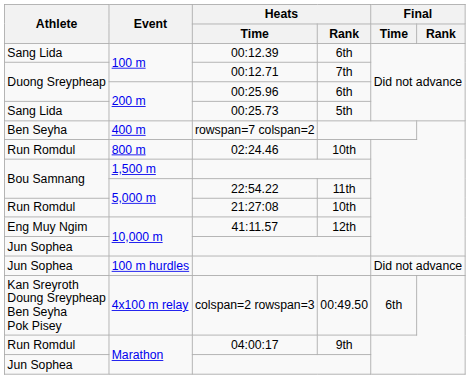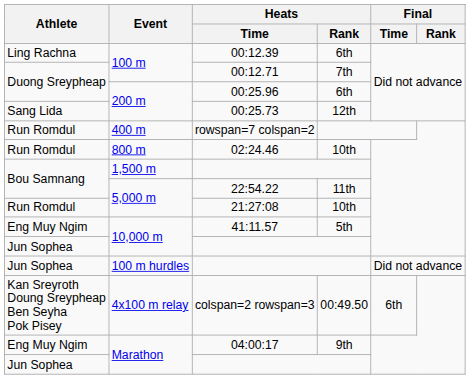(35, 53) Sang Lida -> (42, 53) Ling Rachna
(344, 111) 5th -> (344, 111) 12th
(37, 131) Ben Seyha -> (41, 131) Run Romdul
(344, 227) 12th -> (344, 227) 5th
(41, 345) Run Romdul -> (47, 345) Eng Muy Ngim
